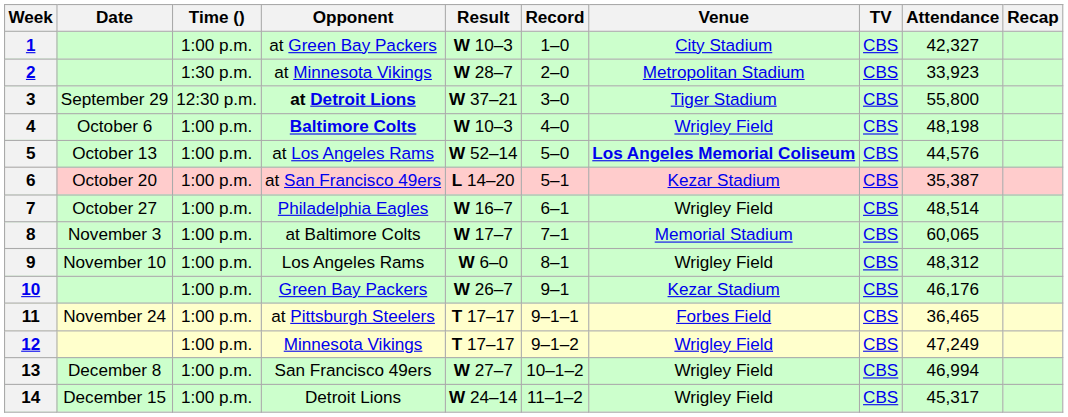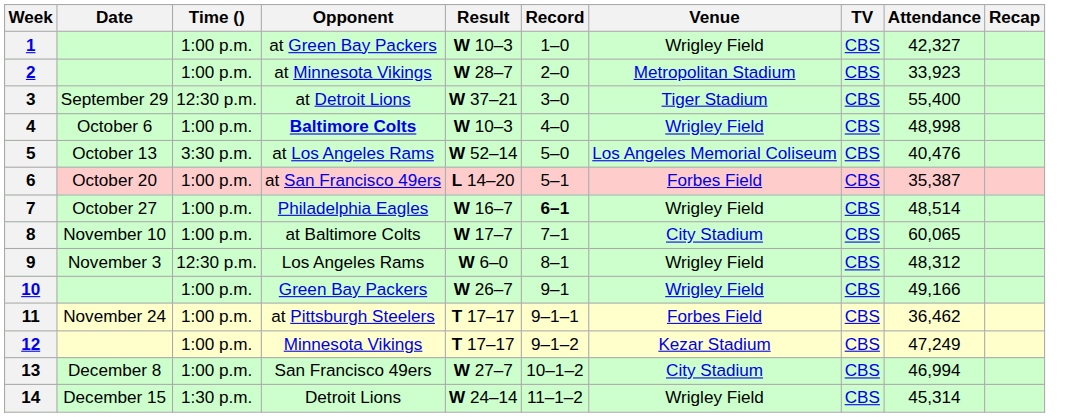(724, 45) City Stadium -> (715, 45) Wrigley Field
(217, 72) 1:30 p.m. -> (217, 72) 1:00 p.m.
(353, 99) bold -> (353, 99) normal
(953, 99) 55,800 -> (934, 99) 55,400
(953, 126) 48,198 -> (934, 126) 48,998
(217, 153) 1:00 p.m. -> (217, 153) 3:30 p.m.
(724, 153) bold -> (715, 153) normal
(953, 153) 44,576 -> (934, 153) 40,476
(724, 180) Kezar Stadium -> (715, 180) Forbes Field
(555, 208) normal -> (555, 208) bold
(115, 235) November 3 -> (115, 235) November 10
(724, 235) Memorial Stadium -> (715, 235) City Stadium
(115, 262) November 10 -> (115, 262) November 3
(217, 262) 1:00 p.m. -> (217, 262) 12:30 p.m.
(724, 289) Kezar Stadium -> (715, 289) Wrigley Field
(953, 289) 46,176 -> (934, 289) 49,166
(953, 316) 36,465 -> (934, 316) 36,462
(724, 343) Wrigley Field -> (715, 343) Kezar Stadium
(724, 371) Wrigley Field -> (715, 371) City Stadium
(217, 398) 1:00 p.m. -> (217, 398) 1:30 p.m.
(953, 398) 45,317 -> (934, 398) 45,314
